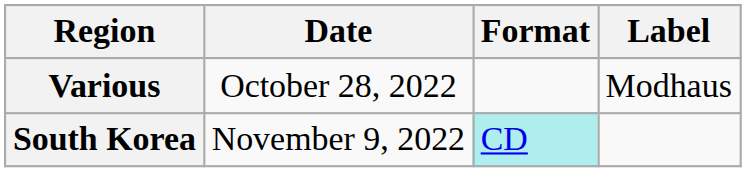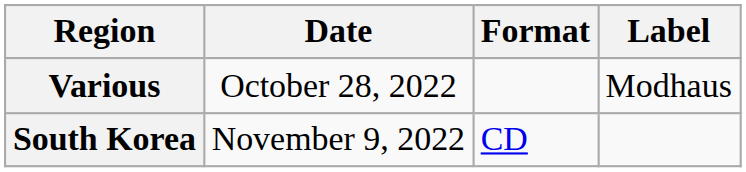(504, 138) paleturquoise background -> (504, 138) no background
